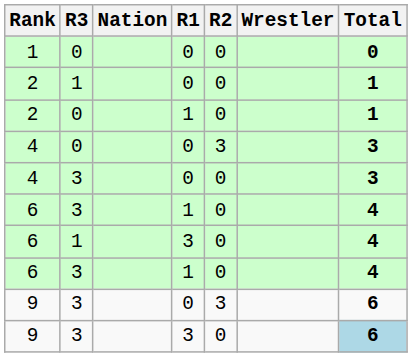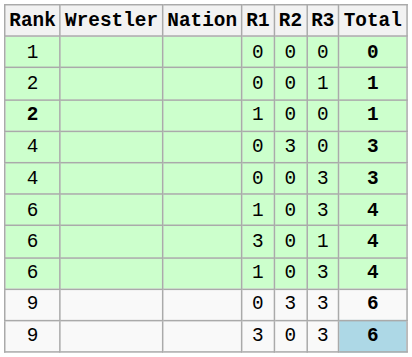columns swapped: (288, 21) <-> (77, 21)
(33, 115) normal -> (33, 115) bold
